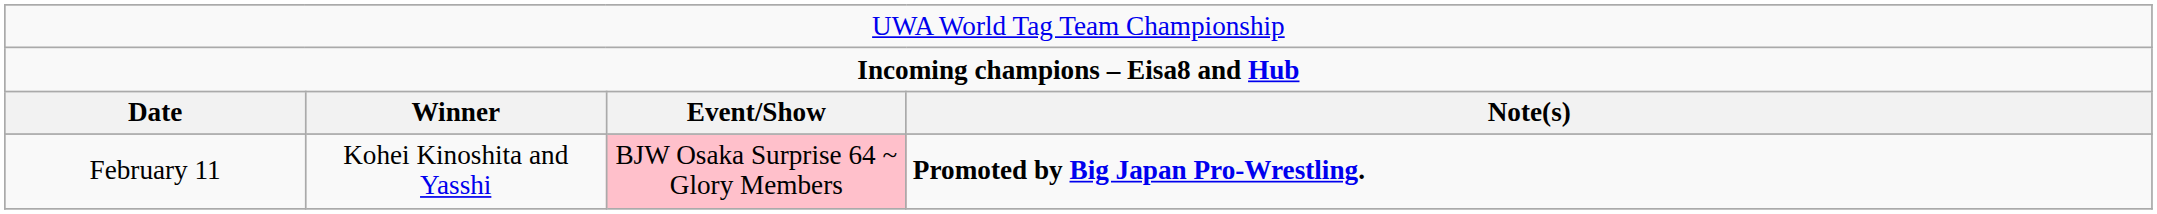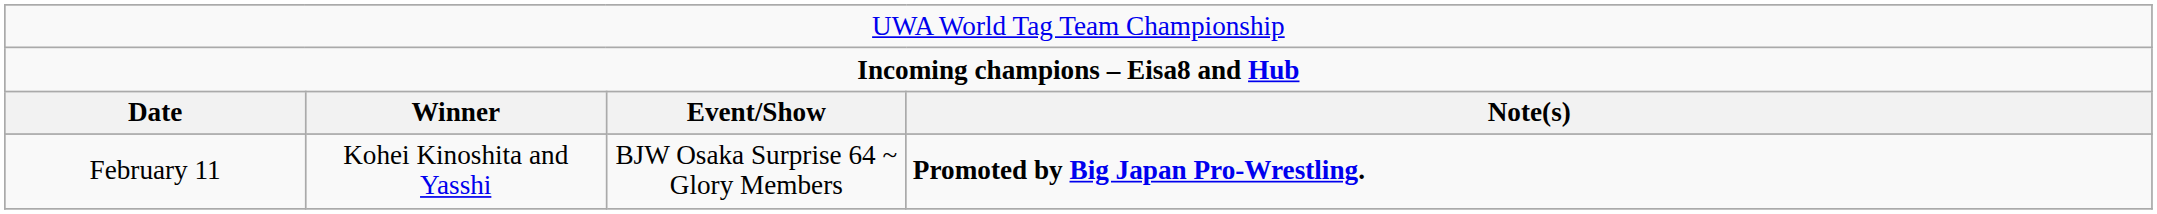(756, 170) pink background -> (756, 170) no background
